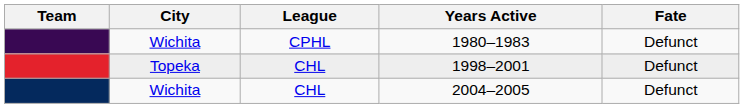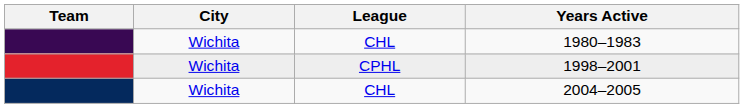- column: (671, 16)
(310, 41) CPHL -> (380, 41) CHL
(175, 66) Topeka -> (214, 66) Wichita
(310, 66) CHL -> (380, 66) CPHL
